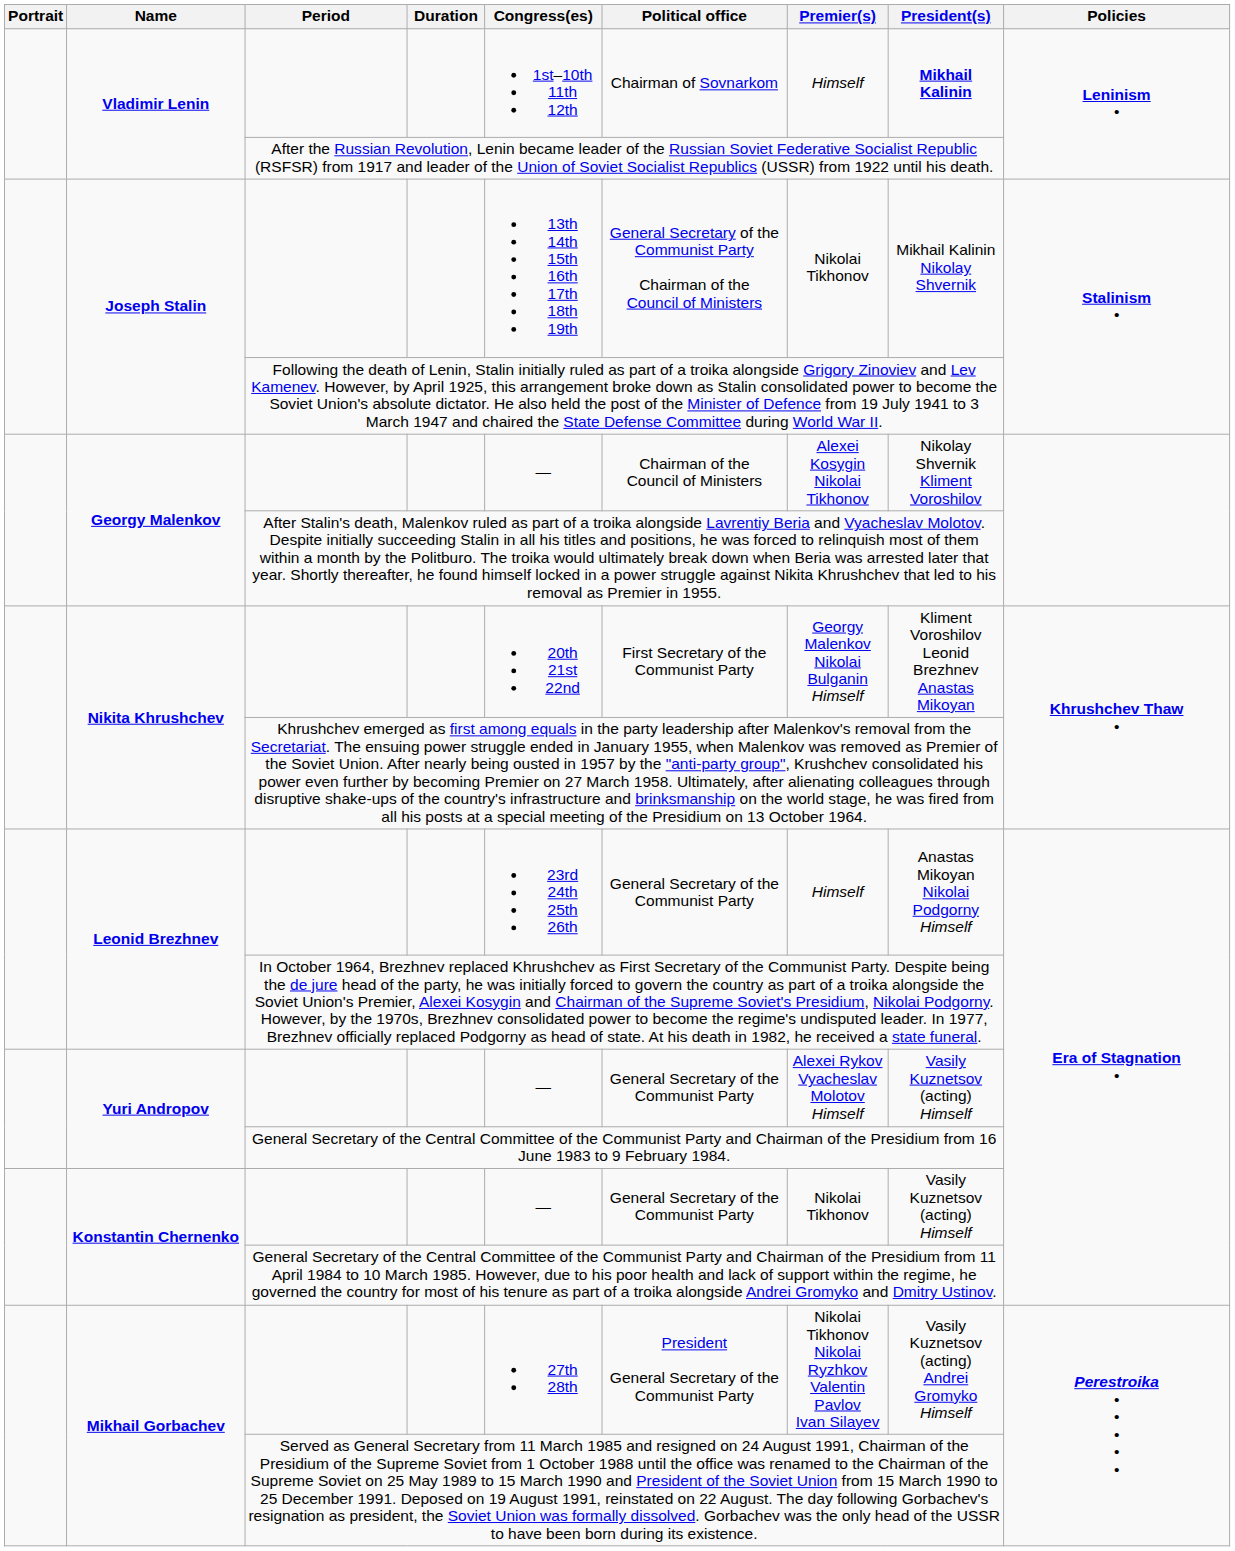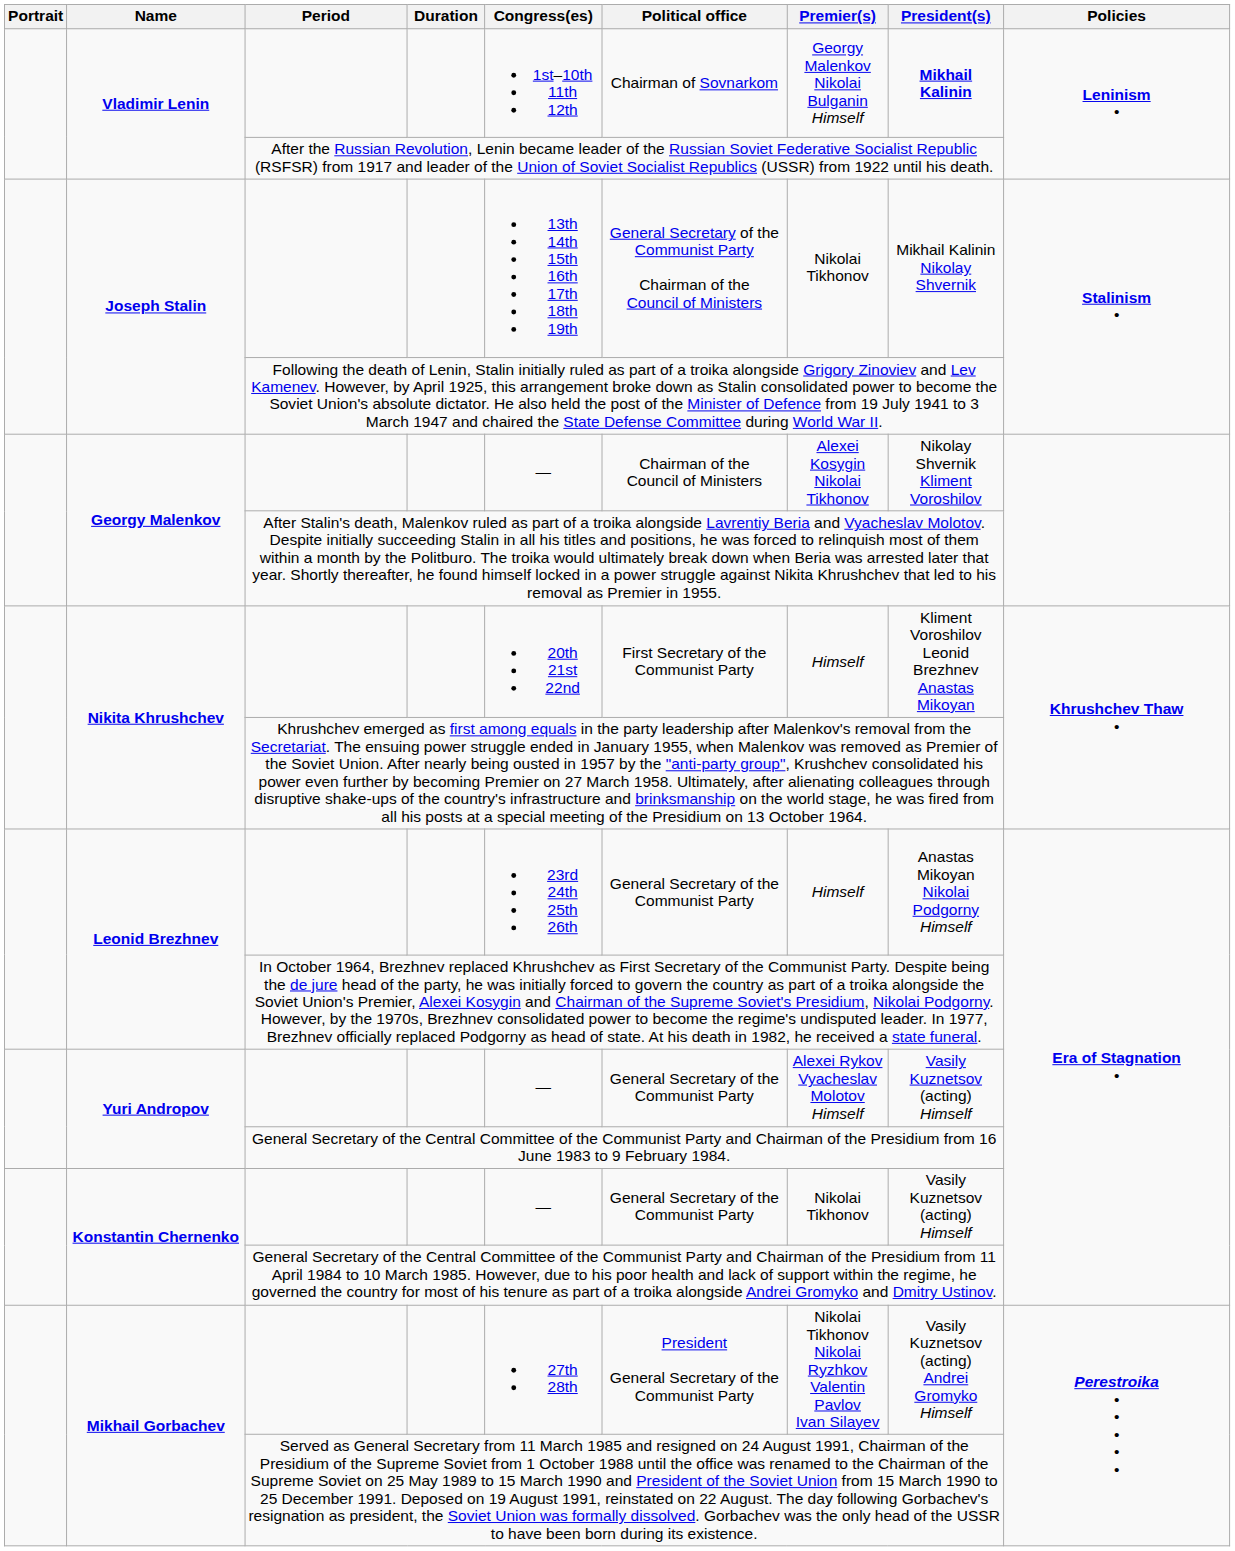(838, 83) Himself -> (838, 83) Georgy Malenkov Nikolai Bulganin Himself
(838, 661) Georgy Malenkov Nikolai Bulganin Himself -> (838, 661) Himself
